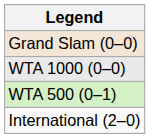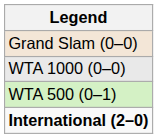(74, 121) normal -> (78, 121) bold
